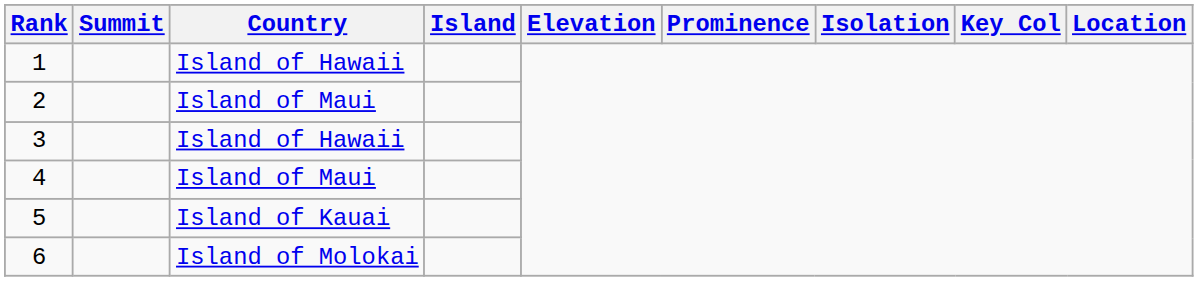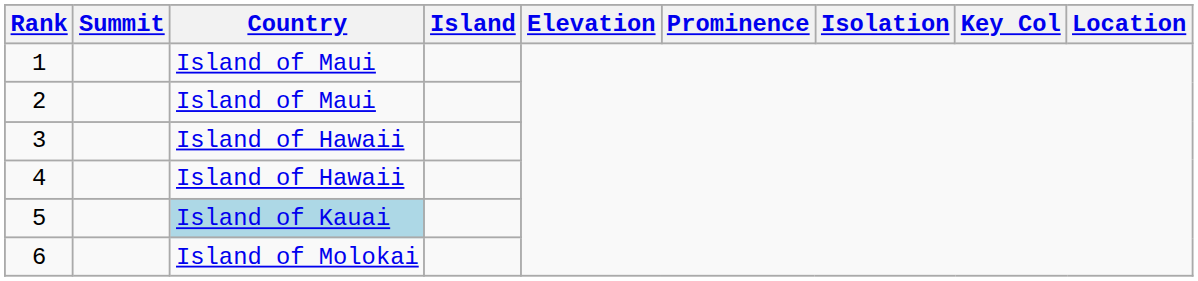(290, 63) Island of Hawaii -> (276, 63) Island of Maui
(276, 179) Island of Maui -> (290, 179) Island of Hawaii
(283, 218) no background -> (283, 218) lightblue background
